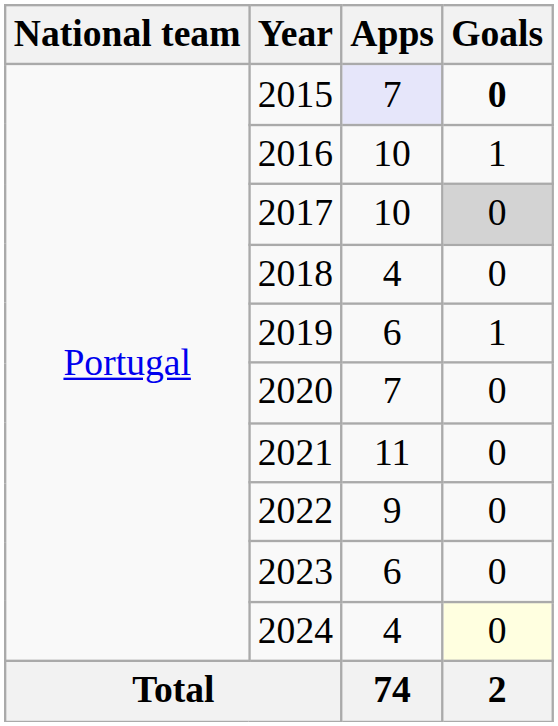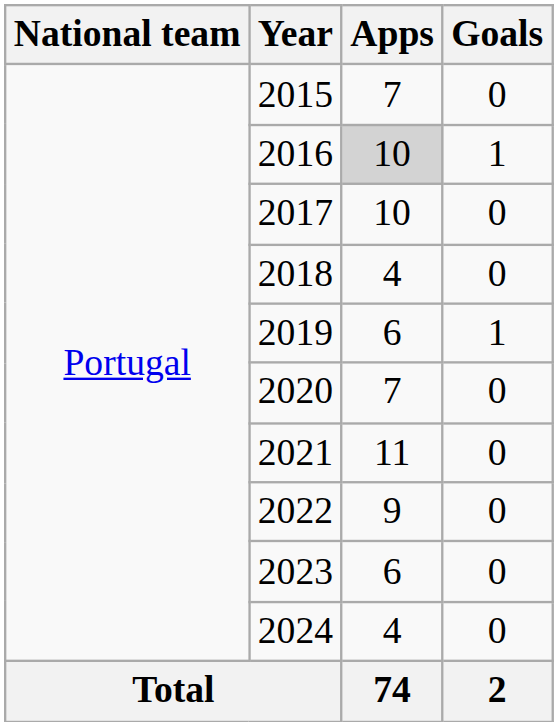(392, 93) lavender background -> (392, 93) no background
(497, 93) bold -> (497, 93) normal
(392, 153) no background -> (392, 153) lightgrey background
(497, 213) lightgrey background -> (497, 213) no background
(497, 630) lightyellow background -> (497, 630) no background
